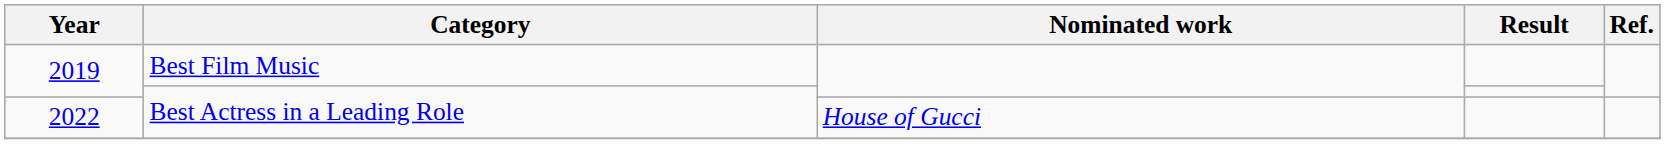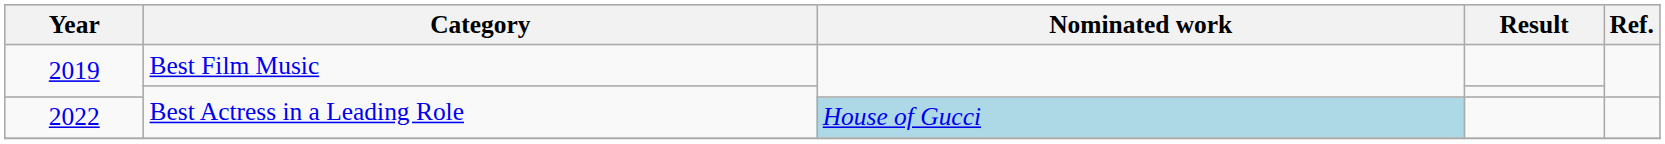(902, 117) no background -> (902, 117) lightblue background
